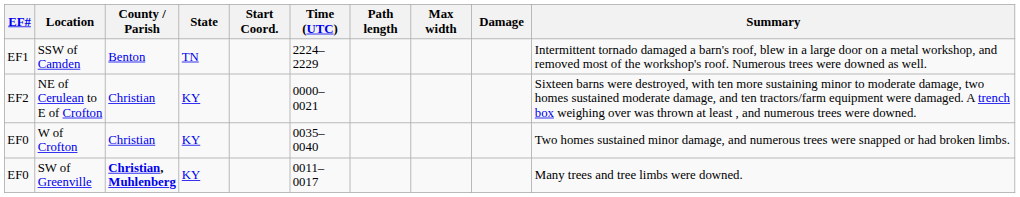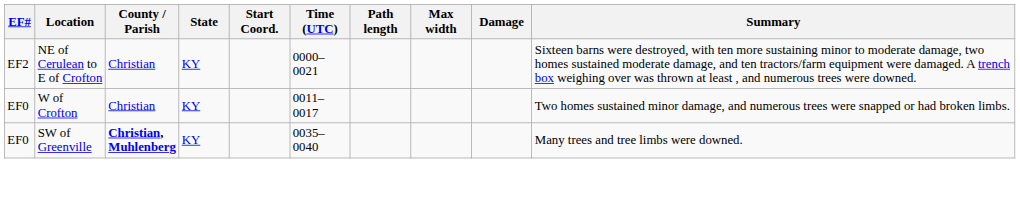- row: (59, 56)
(309, 140) 0035–0040 -> (308, 105) 0011–0017
(308, 175) 0011–0017 -> (309, 140) 0035–0040
